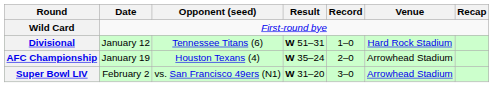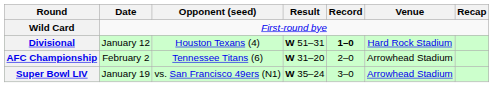(218, 43) Tennessee Titans (6) -> (218, 43) Houston Texans (4)
(346, 43) normal -> (346, 43) bold
(126, 58) January 19 -> (126, 58) February 2
(218, 58) Houston Texans (4) -> (218, 58) Tennessee Titans (6)
(305, 58) W 35–24 -> (305, 58) W 31–20
(126, 74) February 2 -> (126, 74) January 19
(305, 74) W 31–20 -> (305, 74) W 35–24
